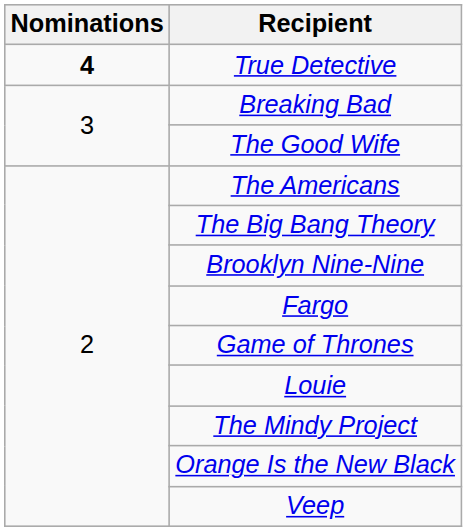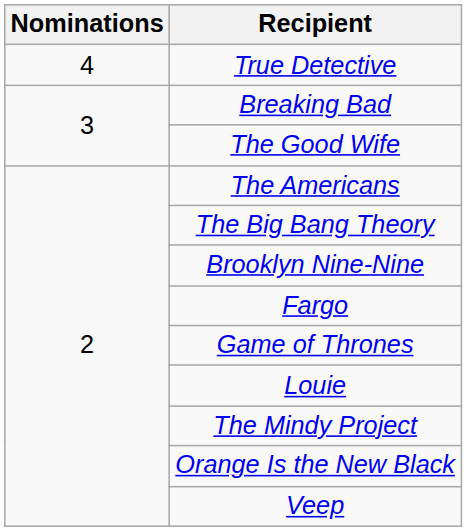(87, 64) bold -> (87, 64) normal
